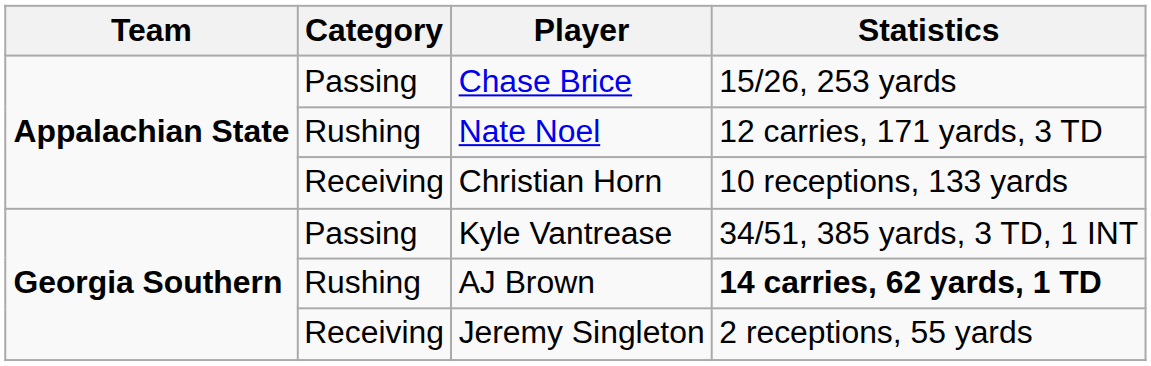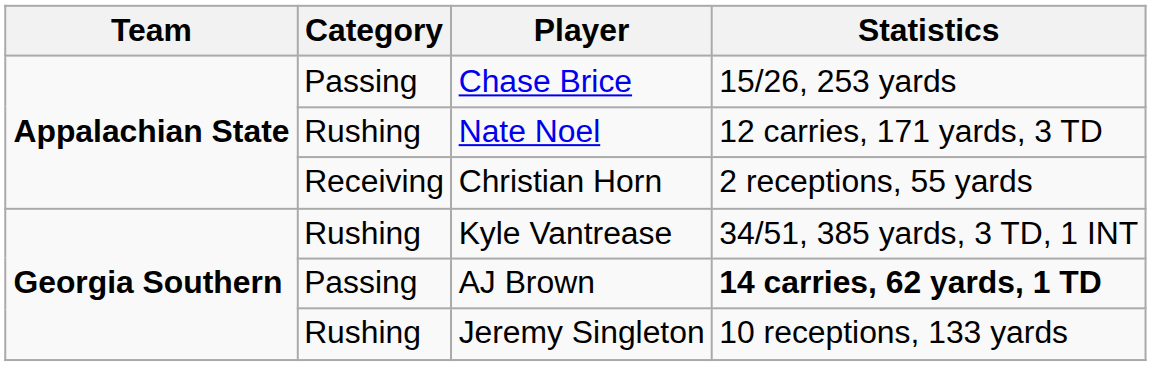(894, 182) 10 receptions, 133 yards -> (876, 182) 2 receptions, 55 yards
(361, 232) Passing -> (363, 232) Rushing
(363, 283) Rushing -> (361, 283) Passing
(374, 333) Receiving -> (363, 333) Rushing
(876, 333) 2 receptions, 55 yards -> (894, 333) 10 receptions, 133 yards
